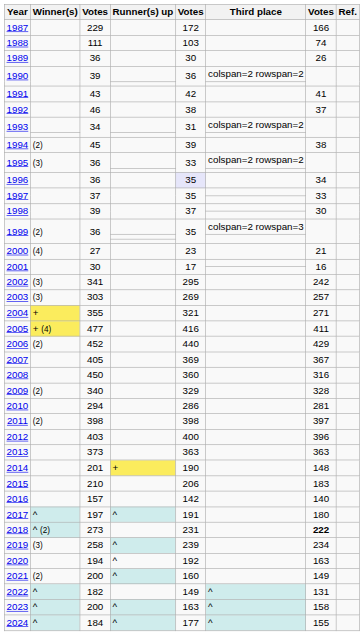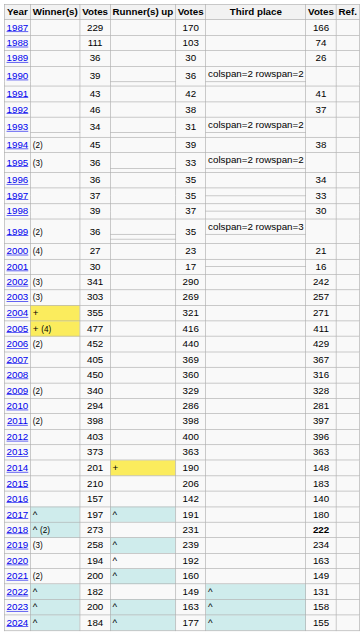(191, 27) 172 -> (191, 27) 170
(191, 180) lavender background -> (191, 180) no background
(191, 282) 295 -> (191, 282) 290
